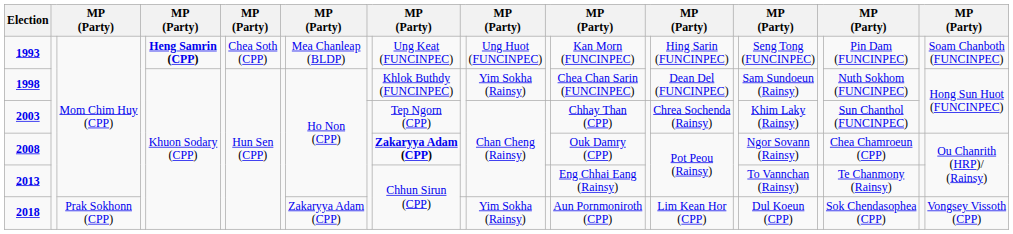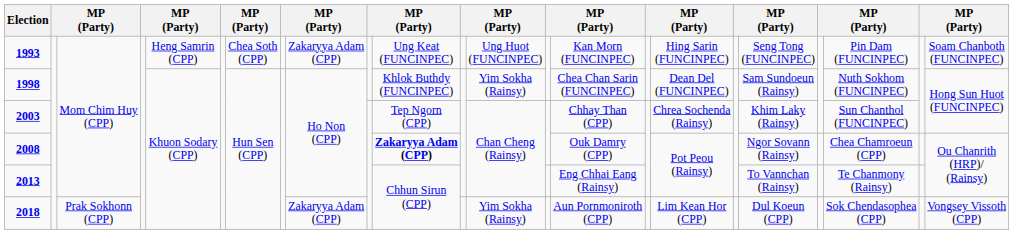(183, 52) bold -> (183, 52) normal
(326, 52) Mea Chanleap (BLDP) -> (326, 52) Zakaryya Adam (CPP)
